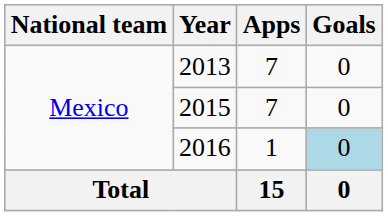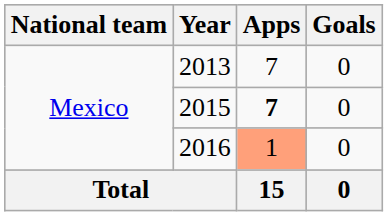(272, 107) normal -> (272, 107) bold
(272, 148) no background -> (272, 148) lightsalmon background
(344, 148) lightblue background -> (344, 148) no background
